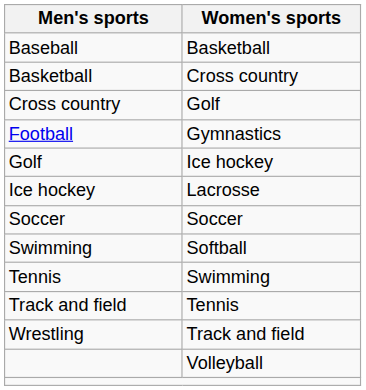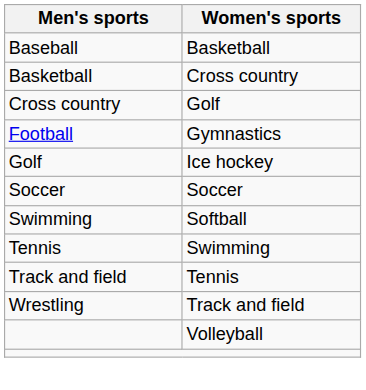- row: (223, 190)
